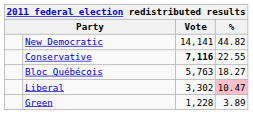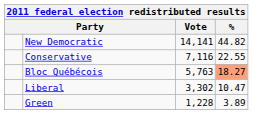(199, 57) bold -> (199, 57) normal
(232, 72) no background -> (232, 72) lightsalmon background
(232, 87) pink background -> (232, 87) no background
